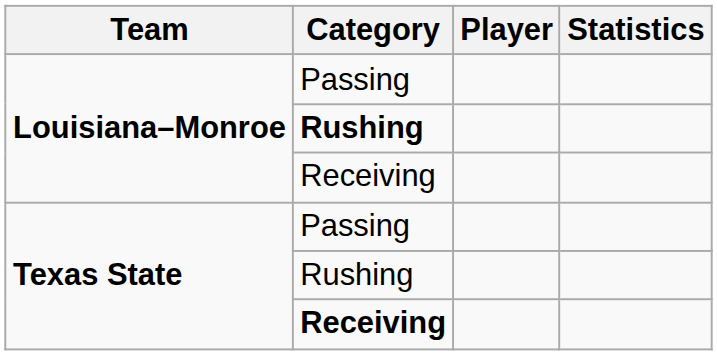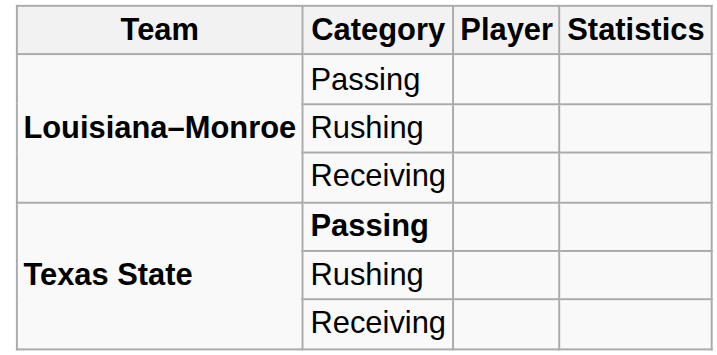(362, 127) bold -> (367, 127) normal
(355, 225) normal -> (370, 225) bold
(373, 323) bold -> (378, 323) normal
